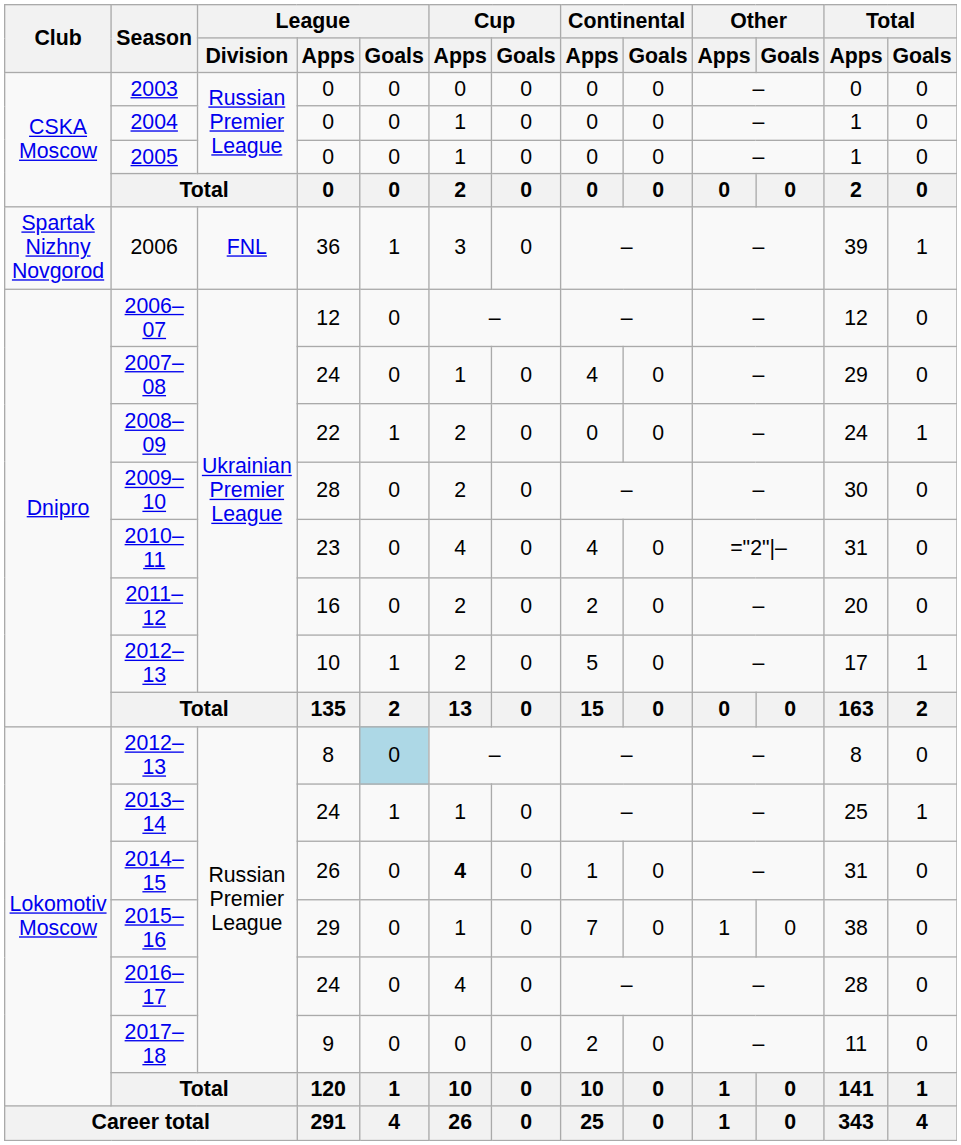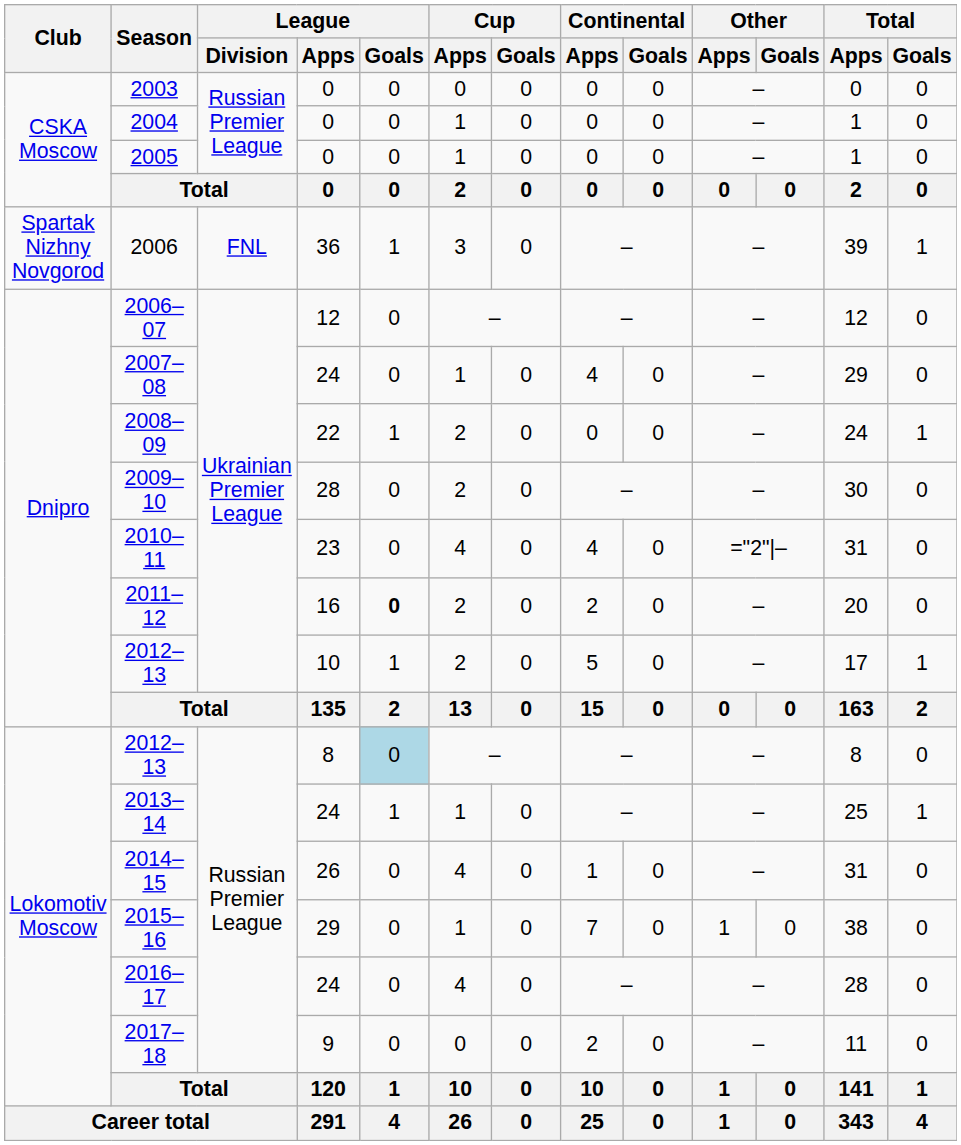(394, 605) normal -> (394, 605) bold
(460, 870) bold -> (460, 870) normal
